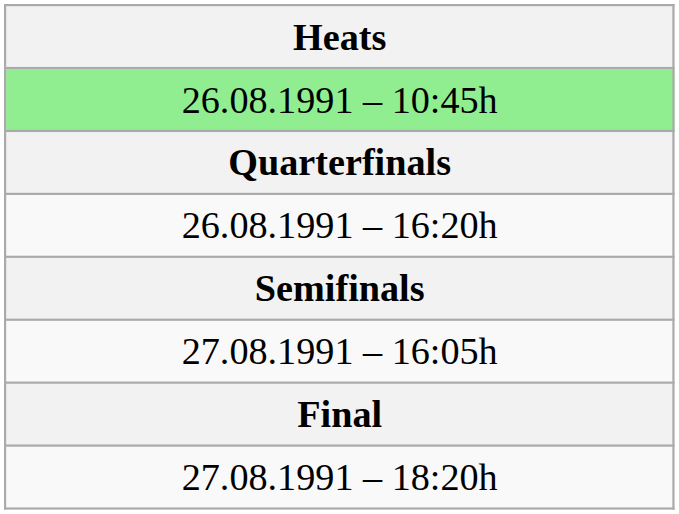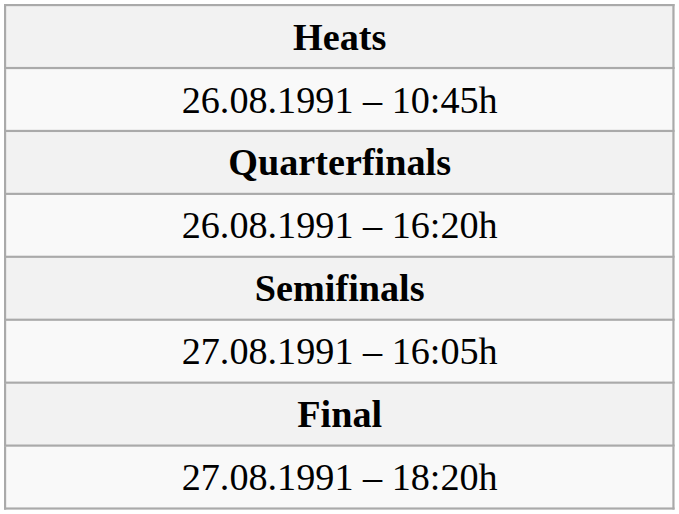(340, 98) lightgreen background -> (340, 98) no background
